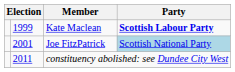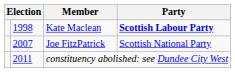(23, 28) 1999 -> (23, 28) 1998
(23, 43) 2001 -> (23, 43) 2007
(165, 43) lightblue background -> (165, 43) no background
